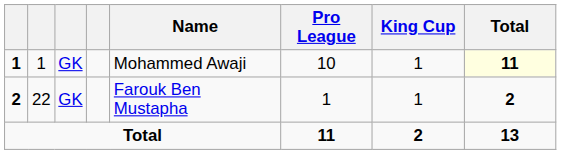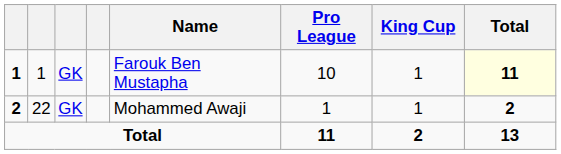(180, 63) Mohammed Awaji -> (157, 72) Farouk Ben Mustapha
(157, 99) Farouk Ben Mustapha -> (180, 108) Mohammed Awaji
